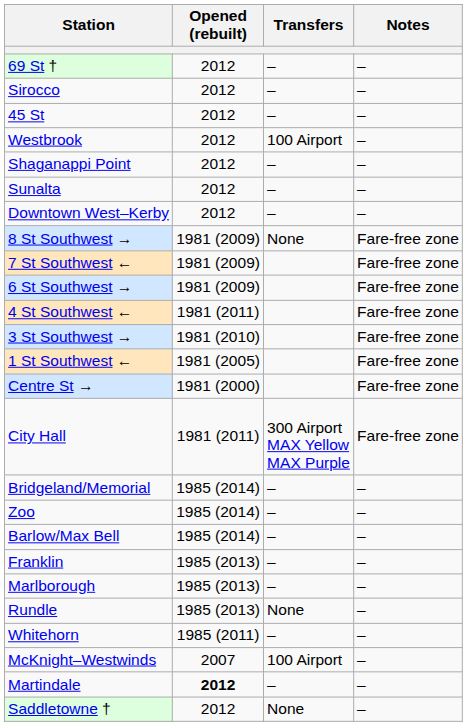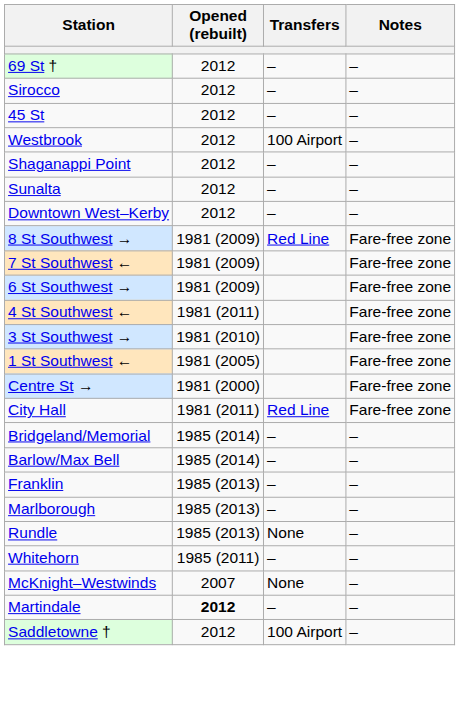(286, 238) None -> (298, 238) Red Line
(309, 445) 300 Airport MAX Yellow MAX Purple -> (298, 410) Red Line
- row: (21, 512)
(305, 659) 100 Airport -> (286, 582) None
(286, 709) None -> (305, 632) 100 Airport
